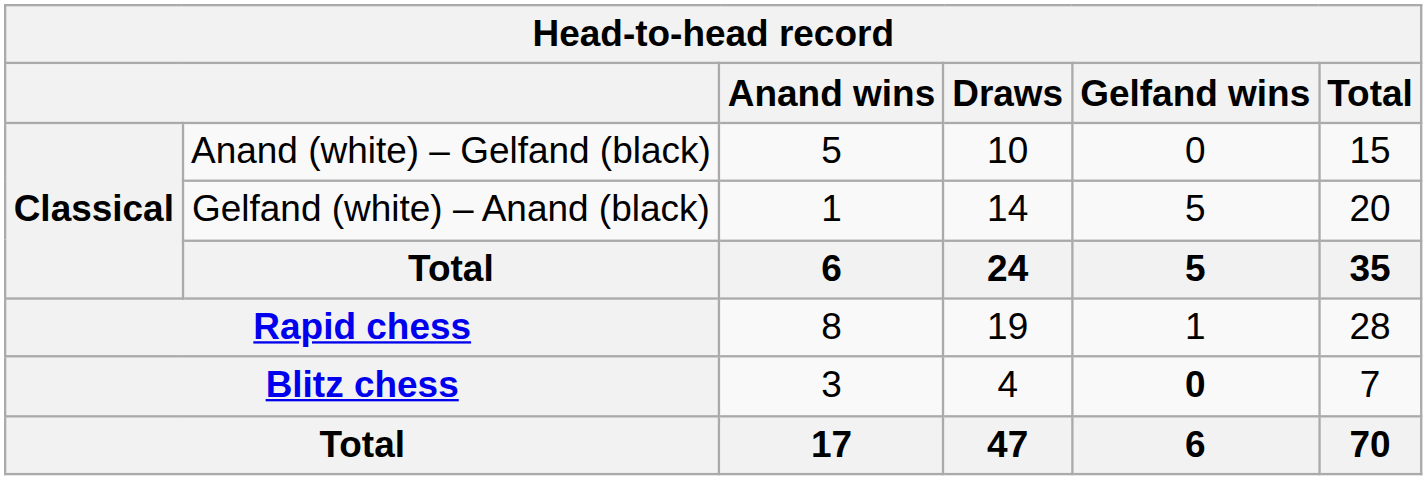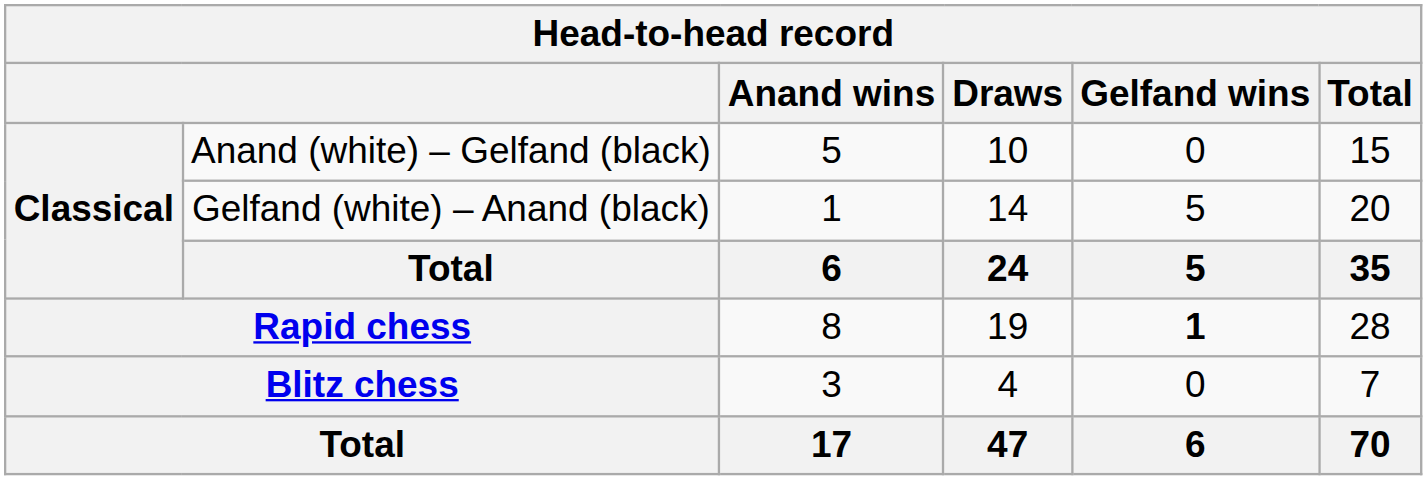(1195, 326) normal -> (1195, 326) bold
(1195, 385) bold -> (1195, 385) normal
